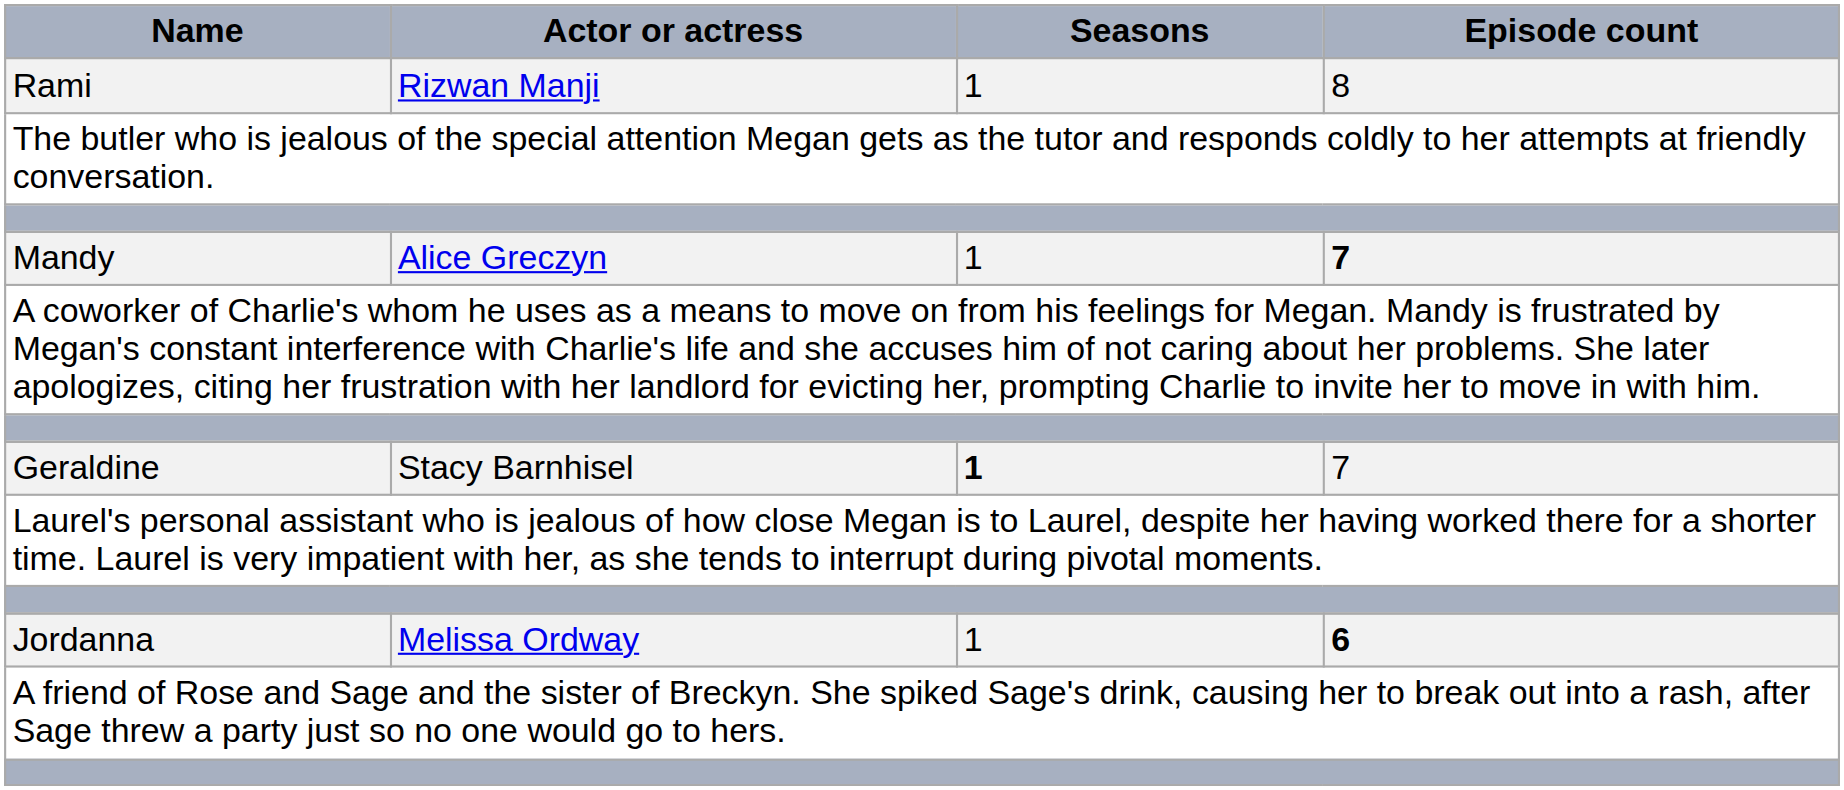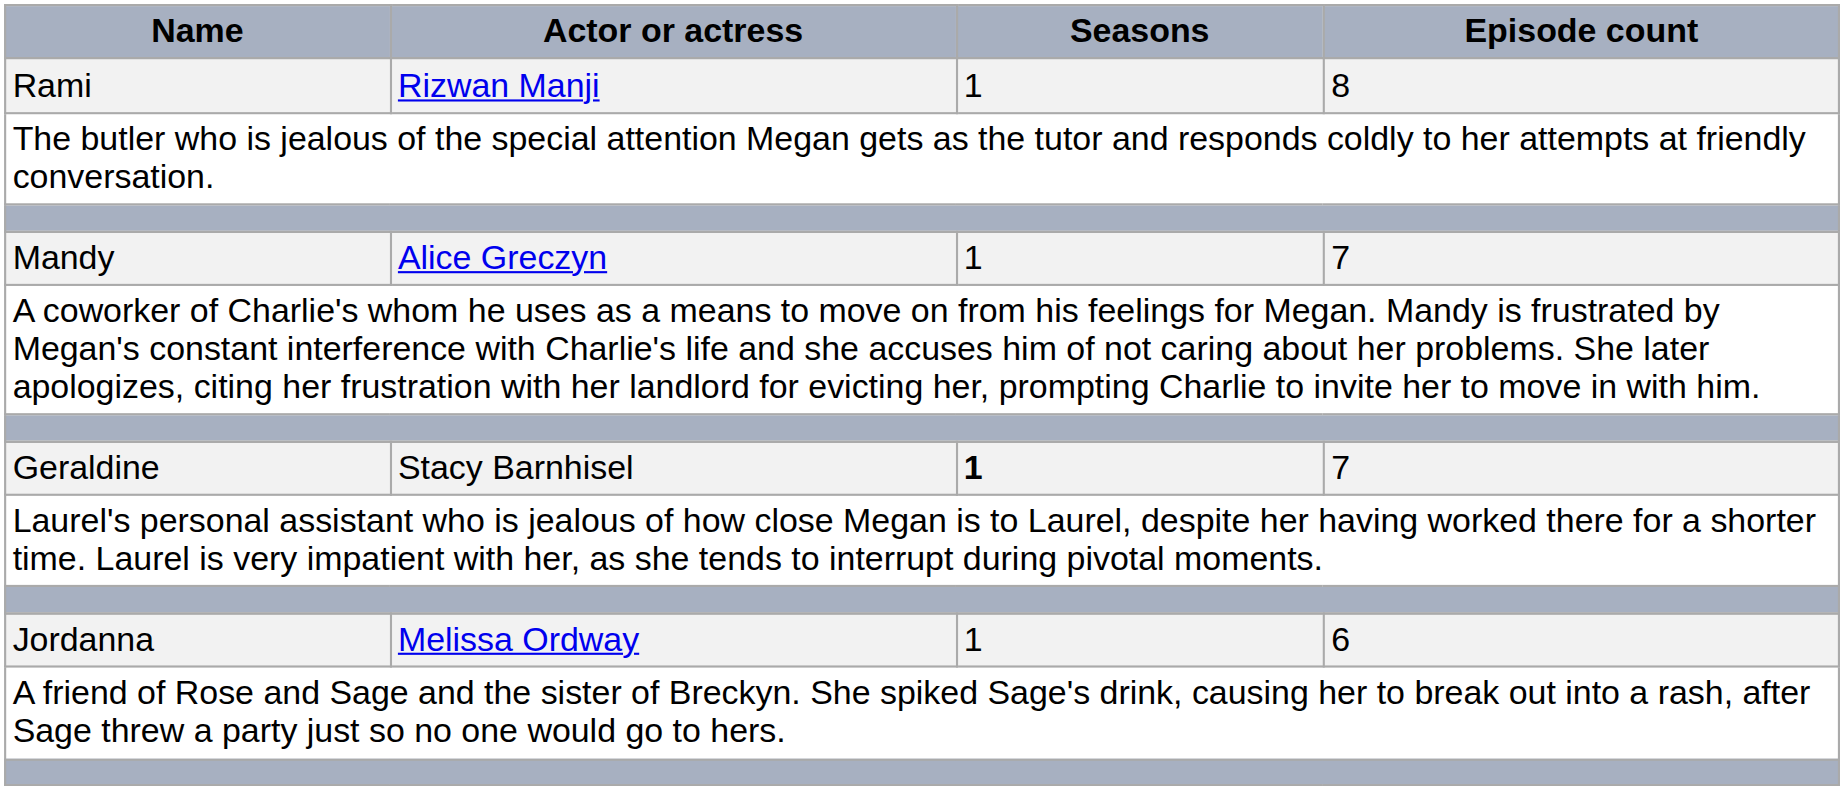(1341, 257) bold -> (1341, 257) normal
(1341, 639) bold -> (1341, 639) normal
